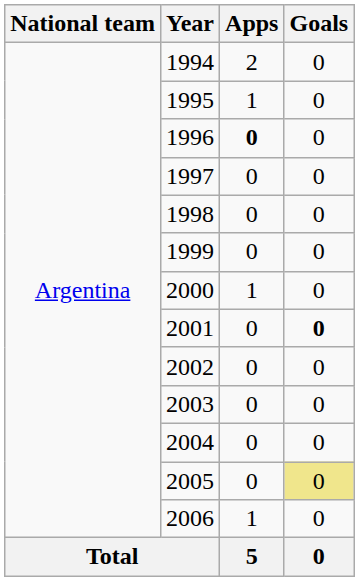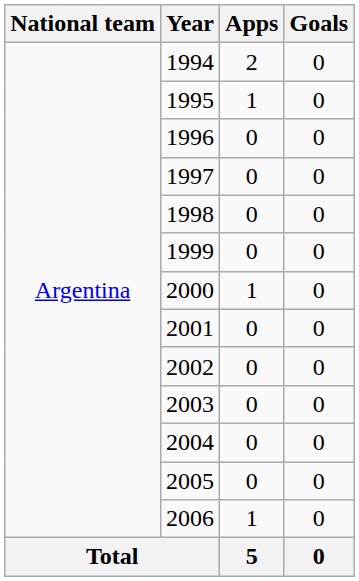(252, 137) bold -> (252, 137) normal
(319, 328) bold -> (319, 328) normal
(319, 480) khaki background -> (319, 480) no background
